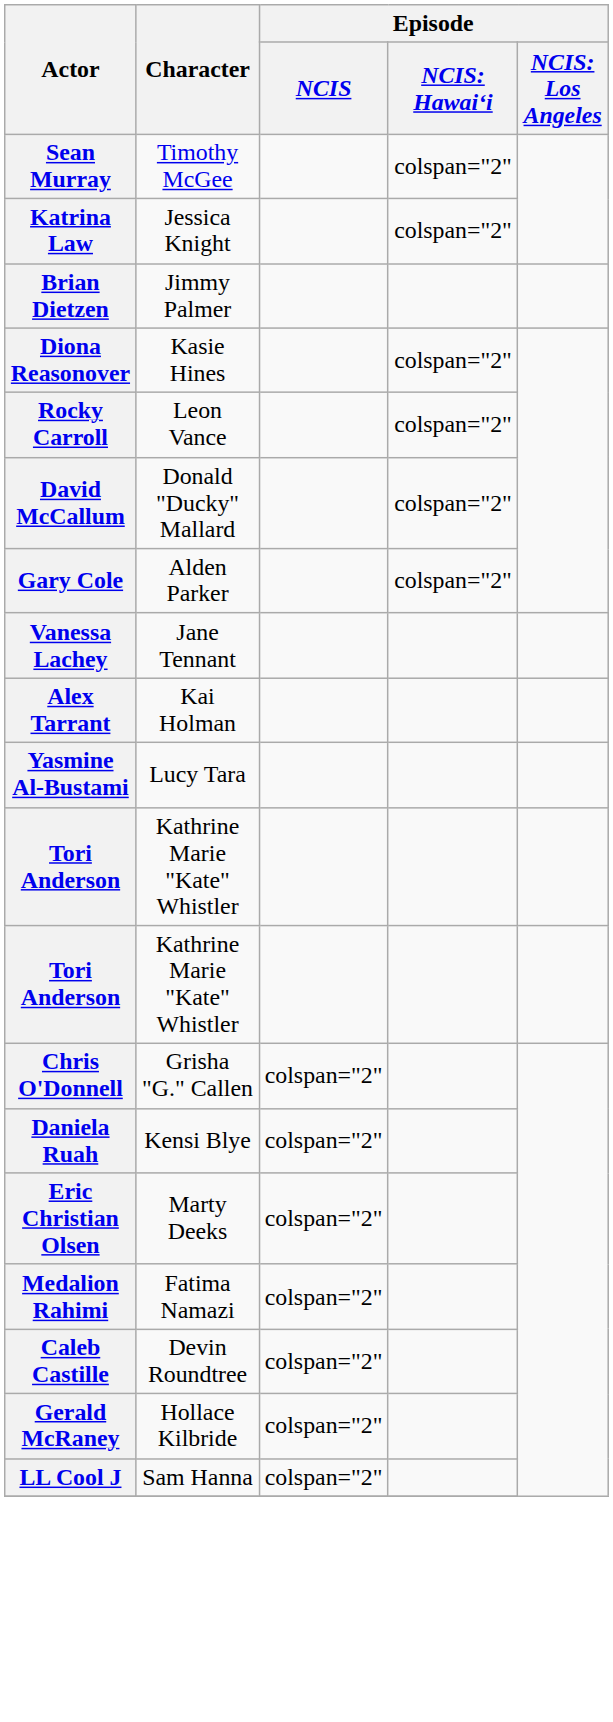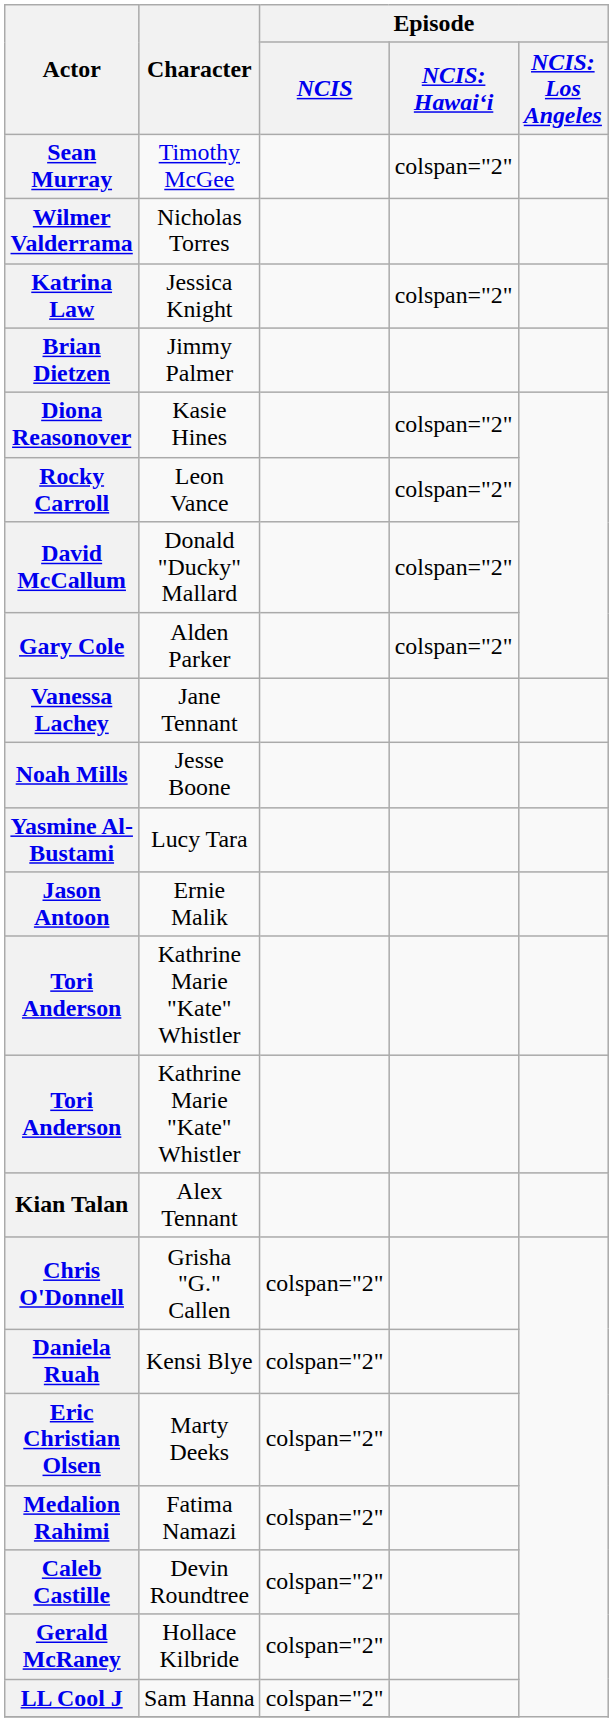+ row: (72, 230)
- row: (70, 709)
+ row: (72, 774)
+ row: (72, 903)
+ row: (72, 1204)
